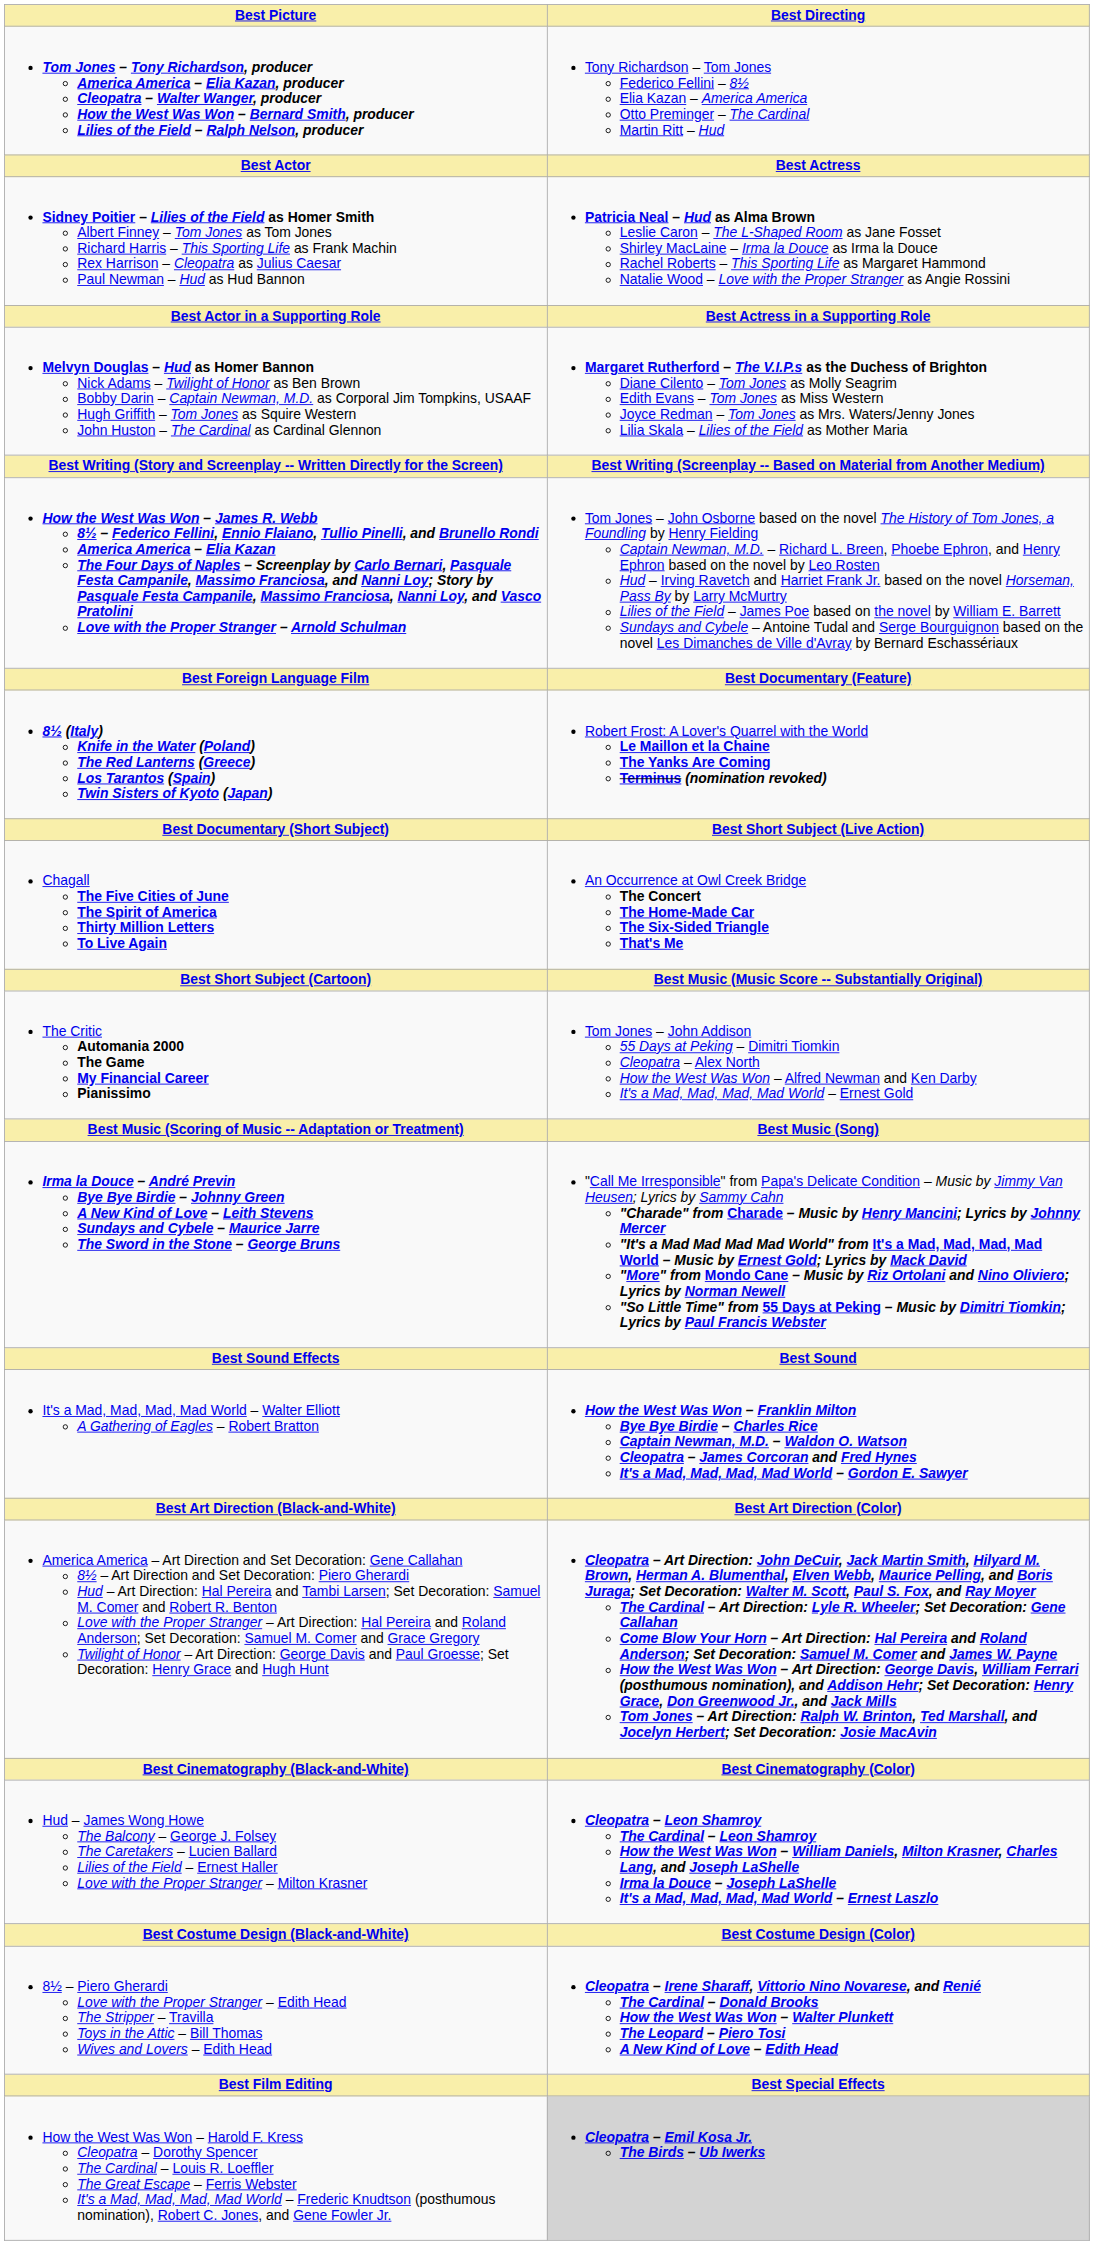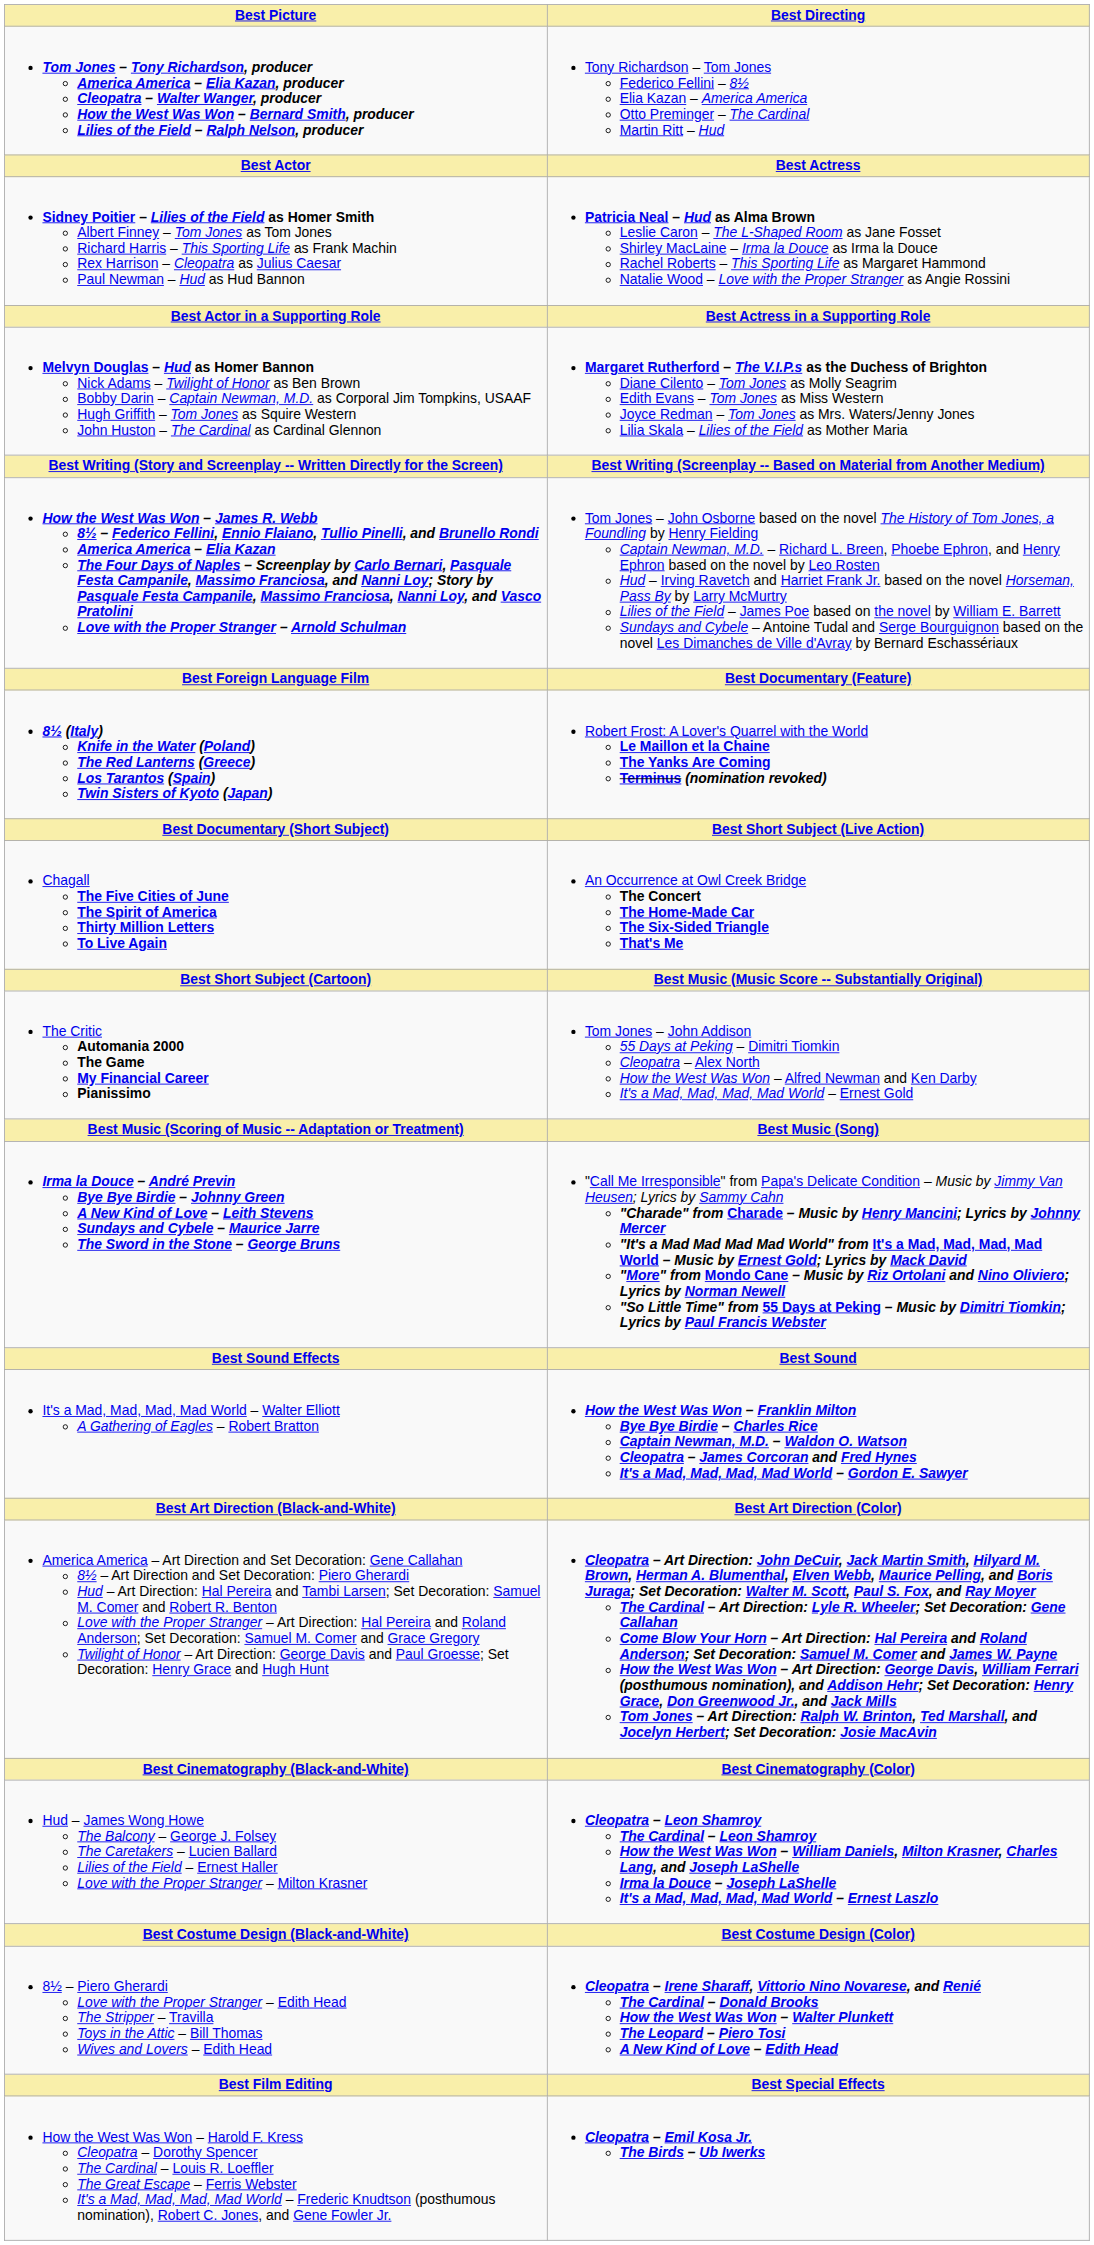(818, 2145) lightgrey background -> (818, 2145) no background
